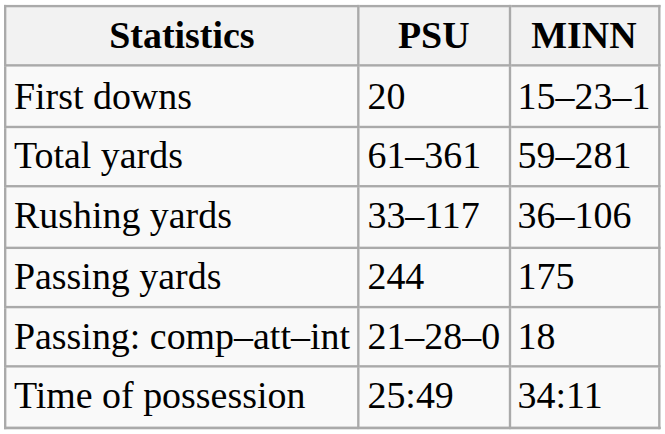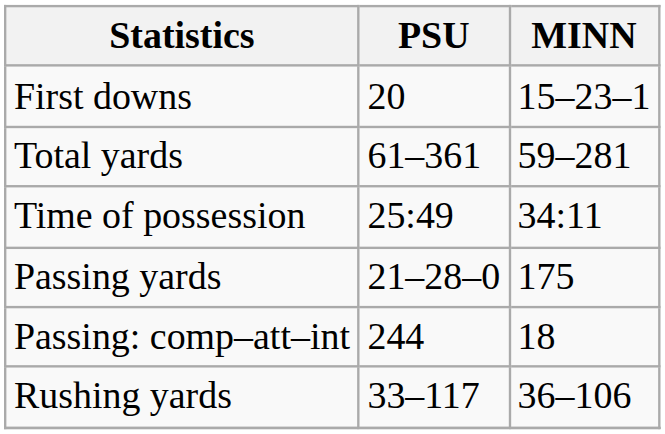rows swapped: (123, 215) <-> (160, 396)
(396, 276) 244 -> (434, 276) 21–28–0
(434, 336) 21–28–0 -> (396, 336) 244
